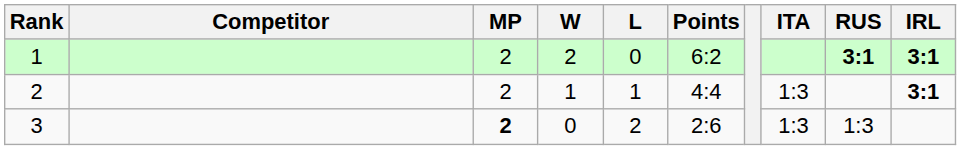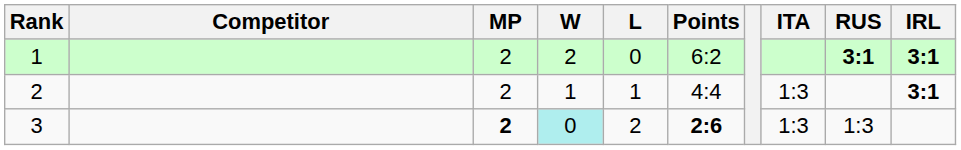(570, 126) no background -> (570, 126) paleturquoise background
(706, 126) normal -> (706, 126) bold
